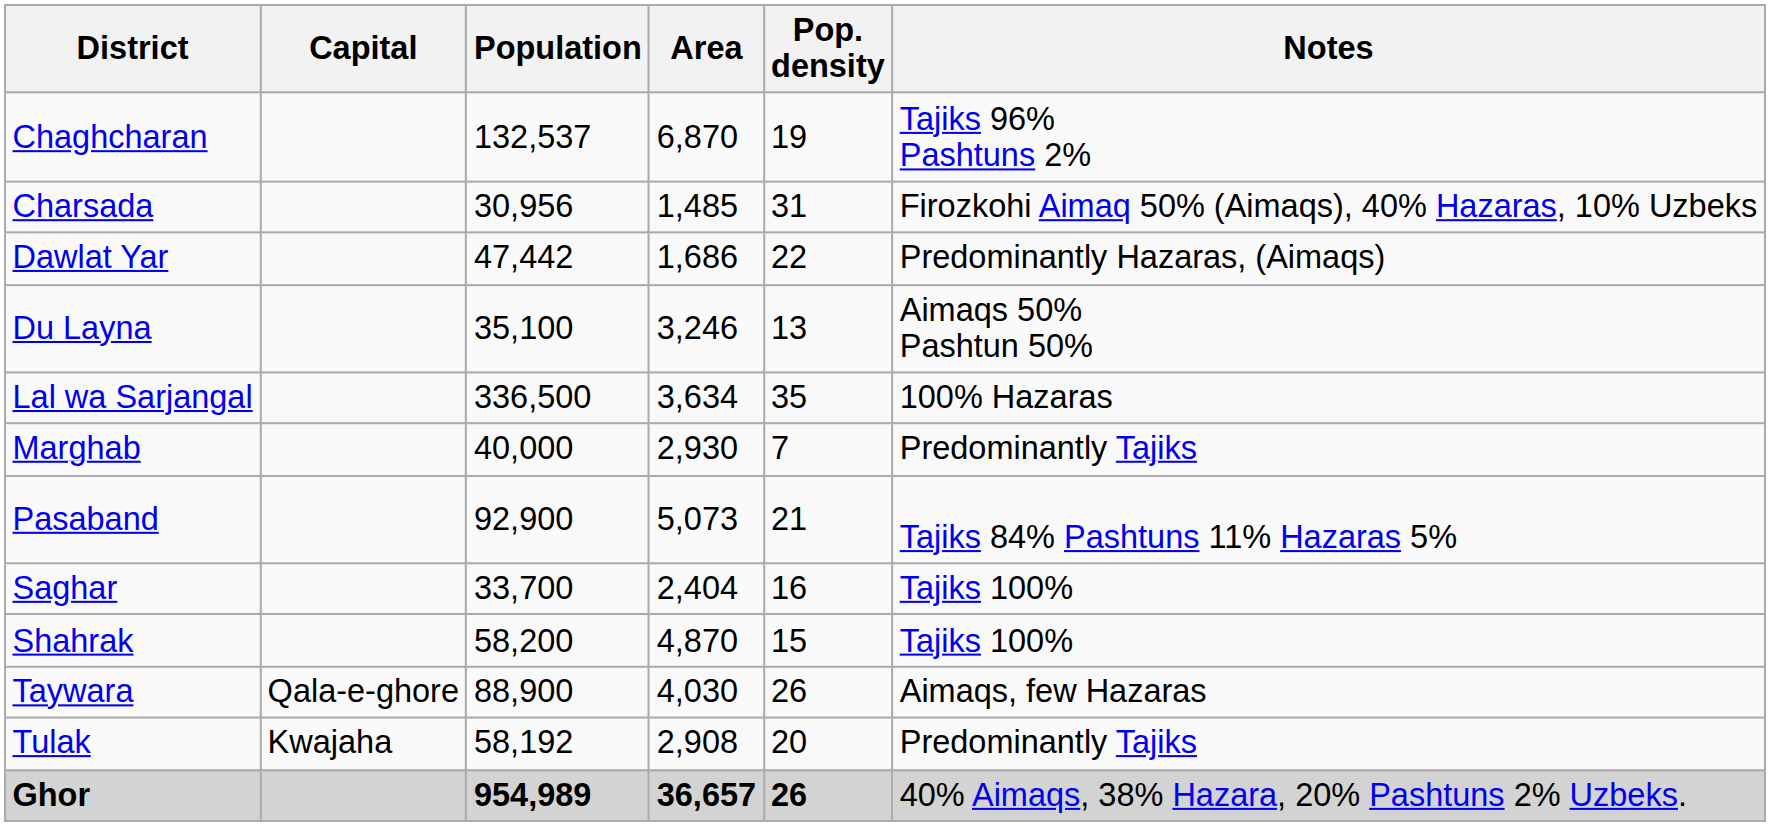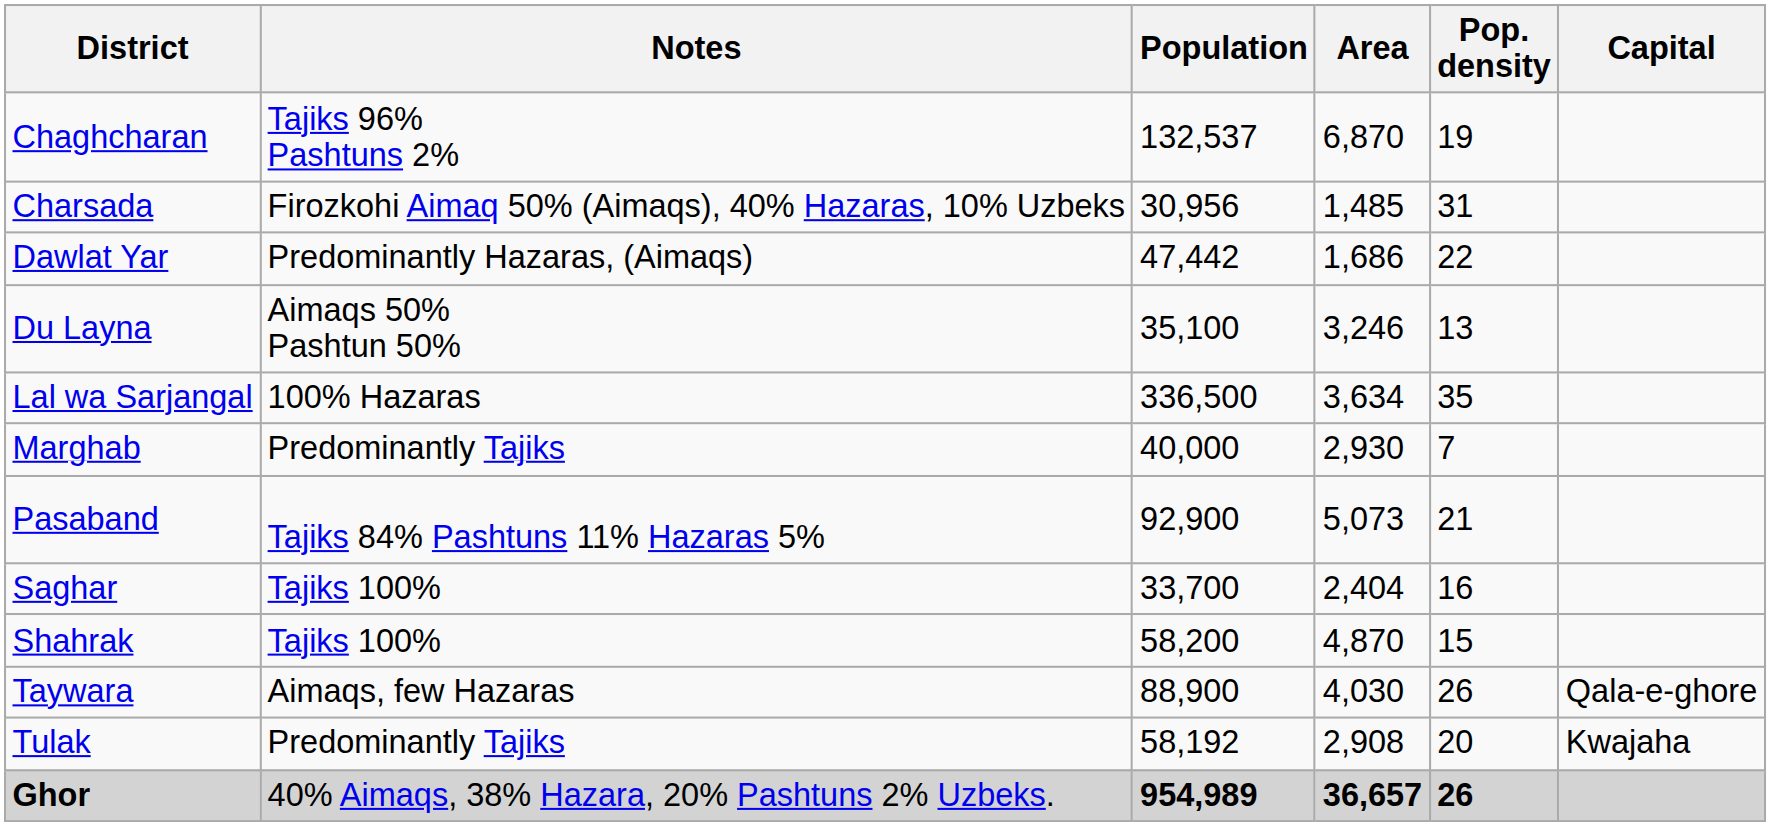columns swapped: (363, 48) <-> (1328, 48)
